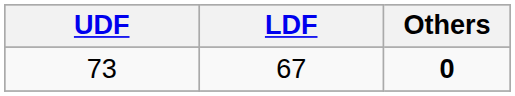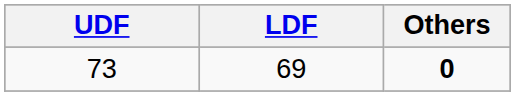(291, 68) 67 -> (291, 68) 69
